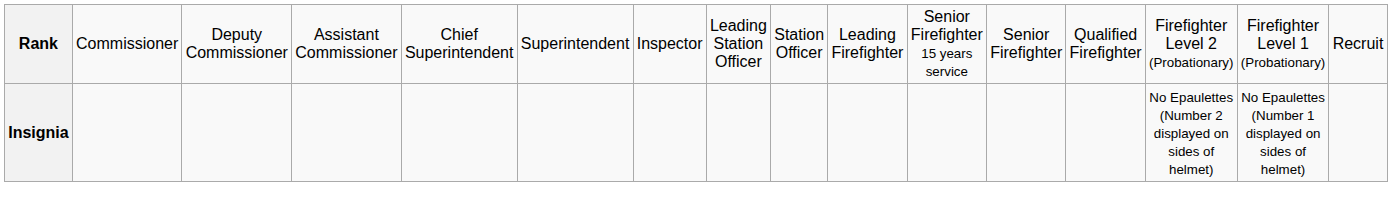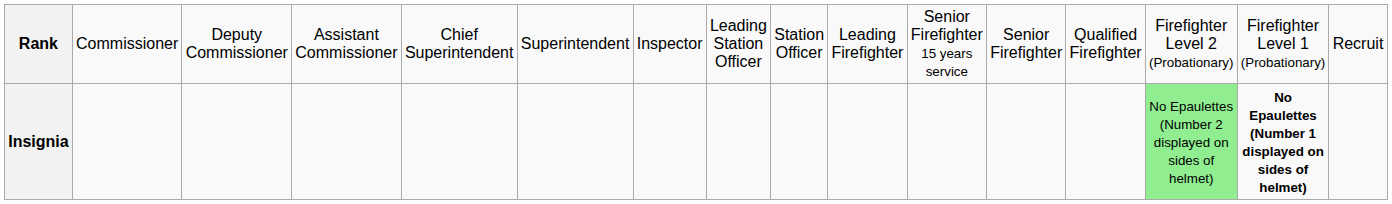(1191, 133) no background -> (1191, 142) lightgreen background
(1283, 133) normal -> (1283, 141) bold
